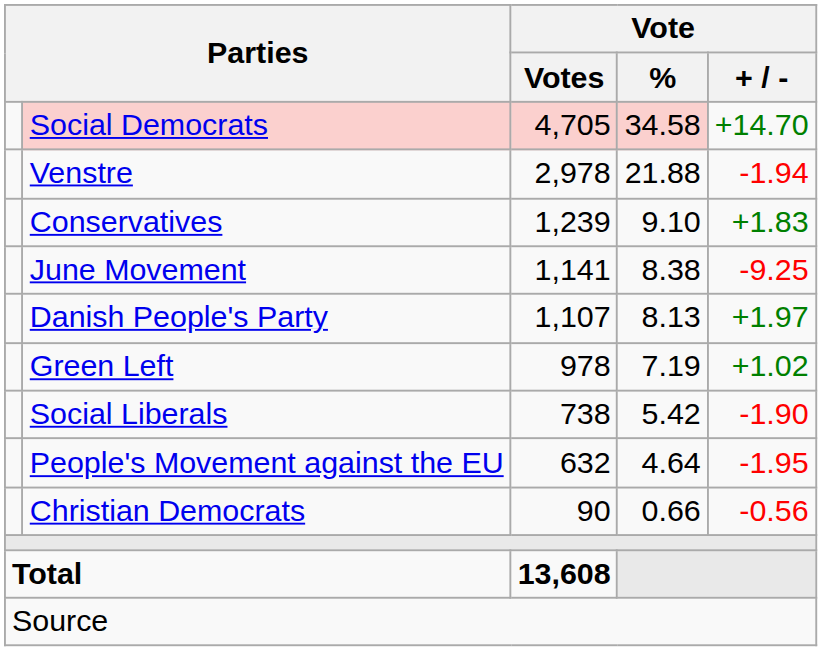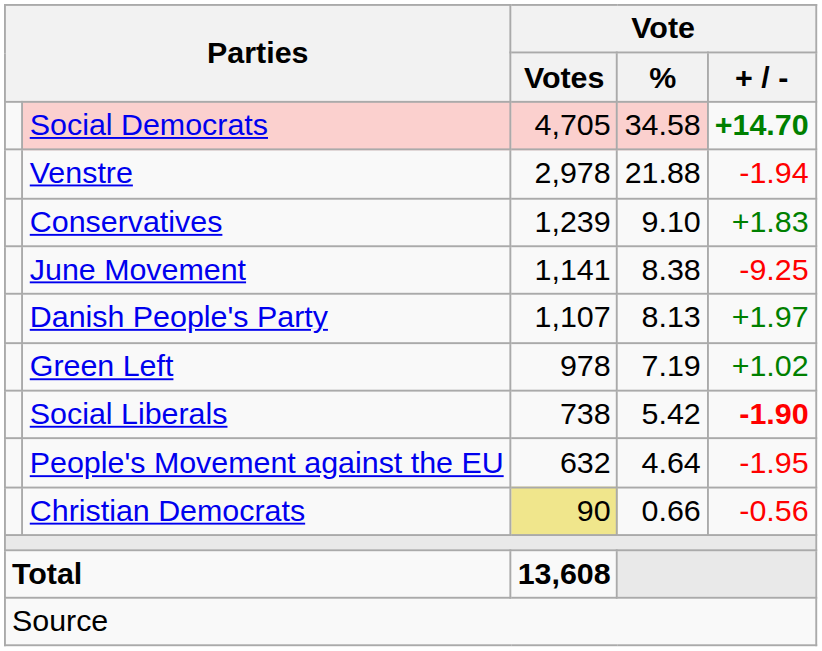(762, 125) normal -> (762, 125) bold
(774, 414) normal -> (774, 414) bold
(594, 510) no background -> (594, 510) khaki background
